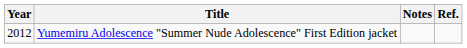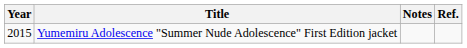(19, 33) 2012 -> (19, 33) 2015
